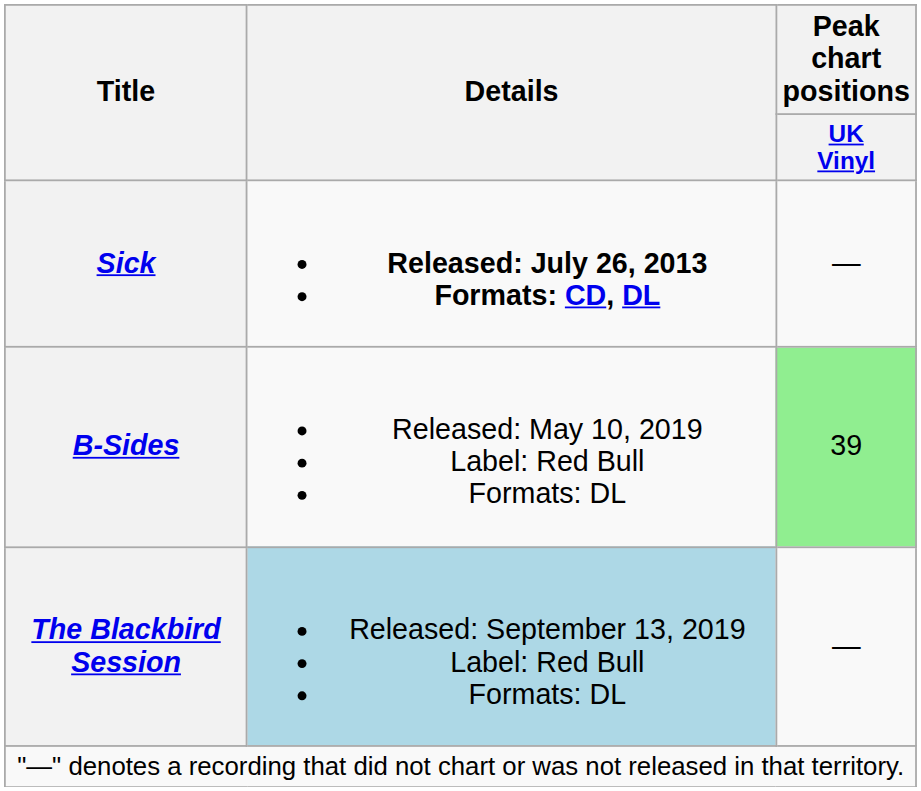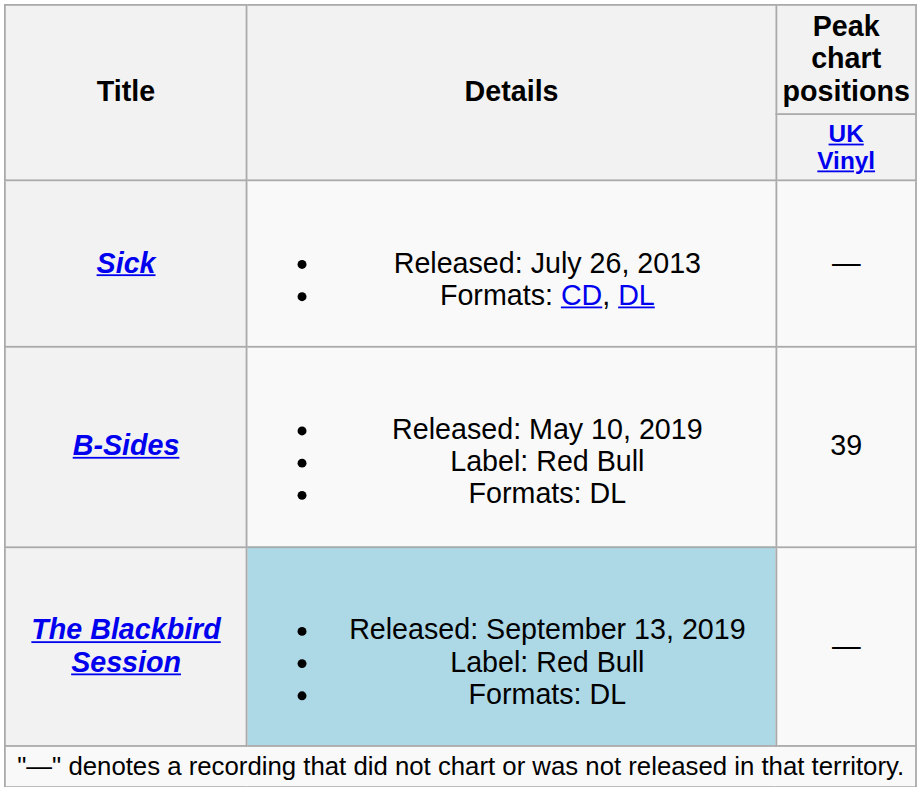(512, 280) bold -> (512, 280) normal
(846, 446) lightgreen background -> (846, 446) no background
